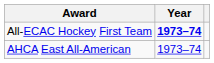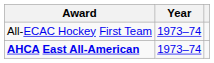(179, 31) bold -> (179, 31) normal
(69, 49) normal -> (73, 49) bold
